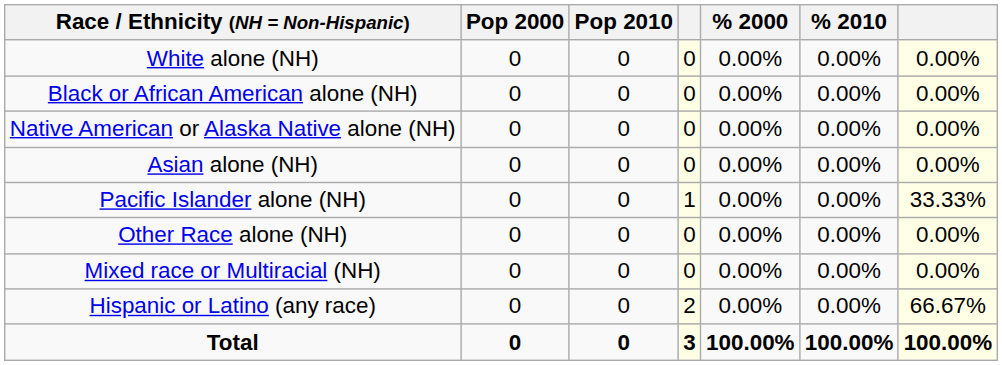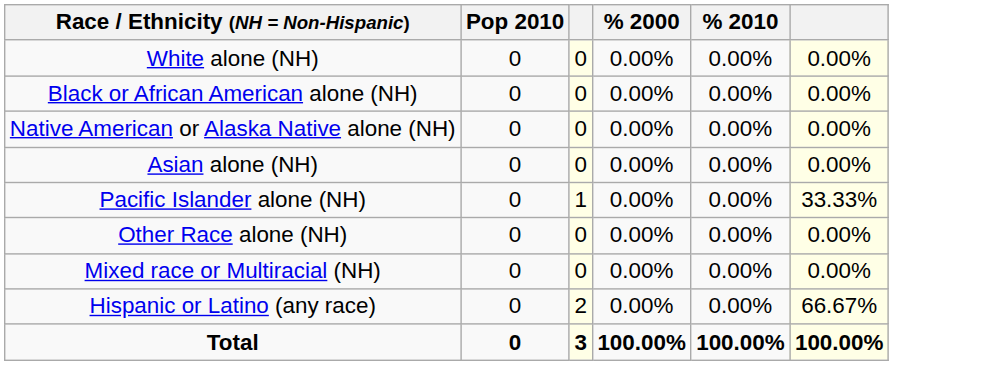- column: (515, 22)
